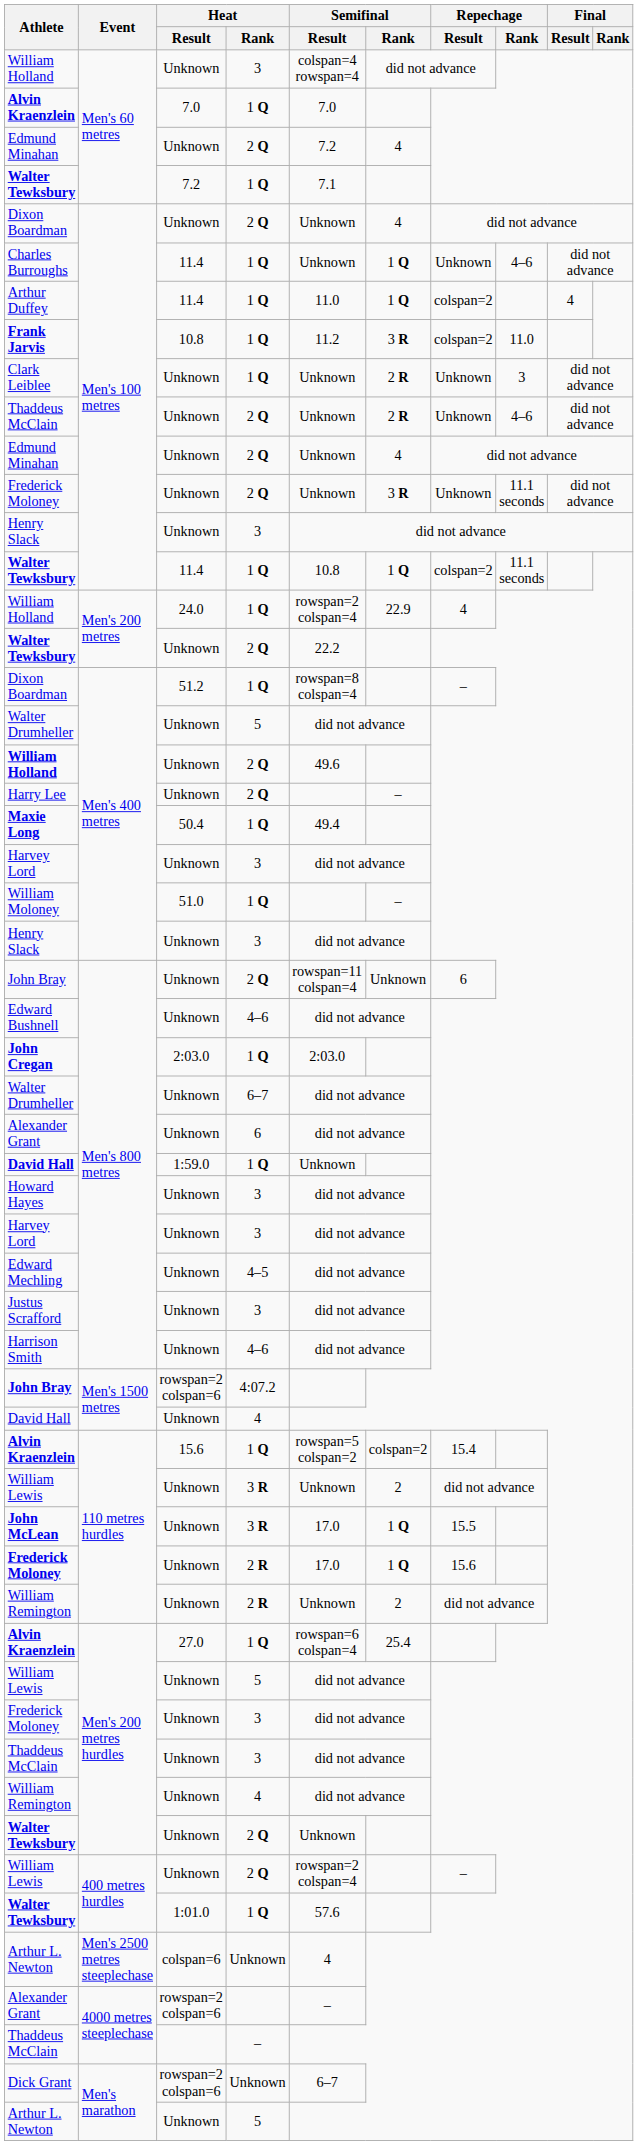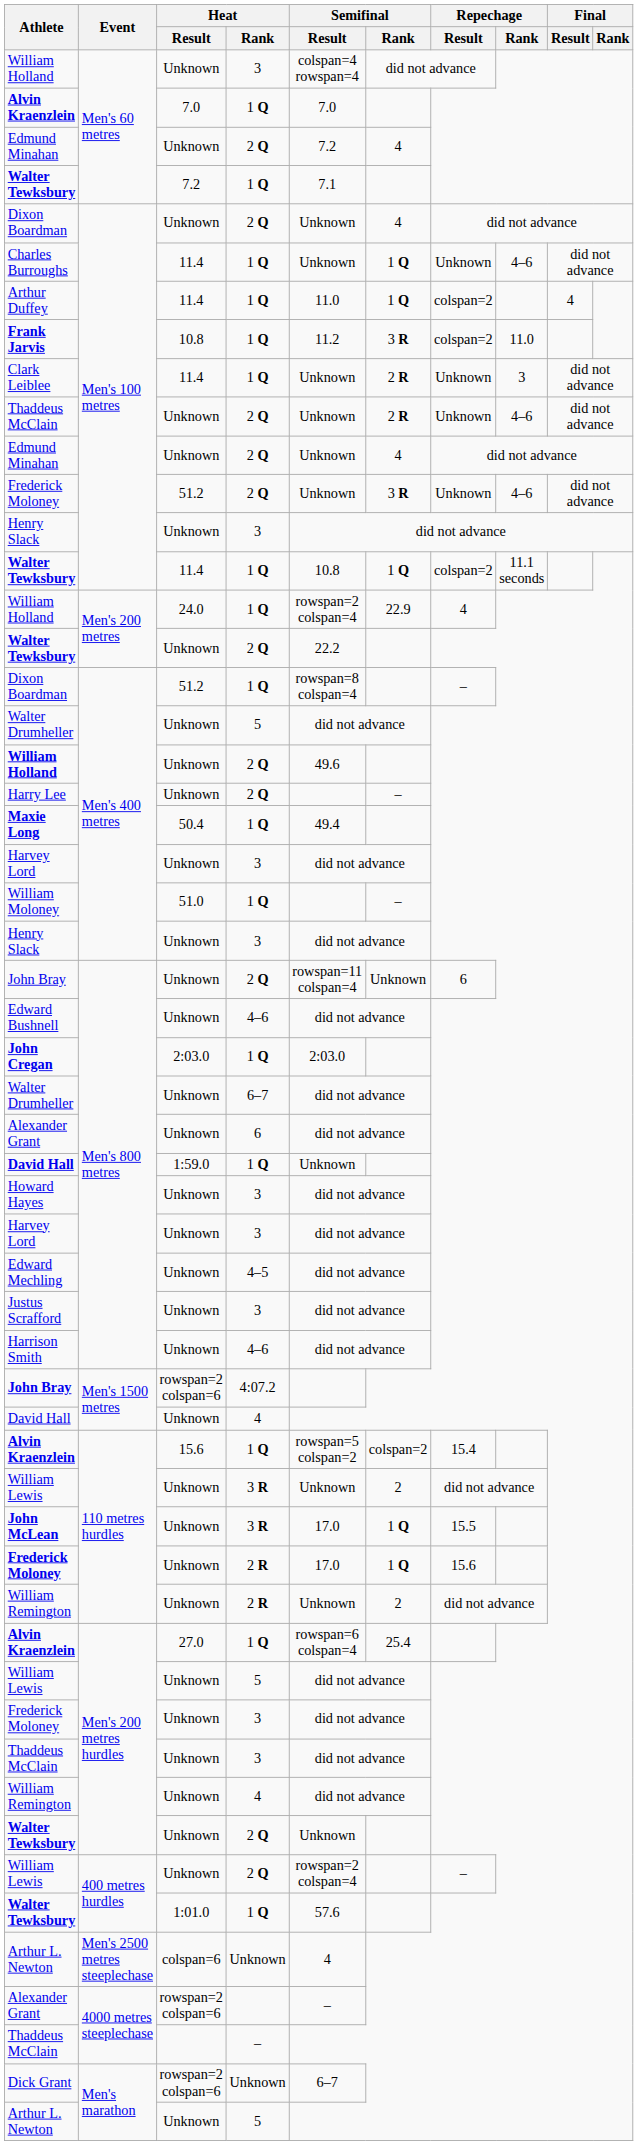(191, 377) Unknown -> (191, 377) 11.4
(191, 493) Unknown -> (191, 493) 51.2
(522, 493) 11.1 seconds -> (522, 493) 4–6
